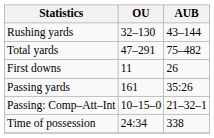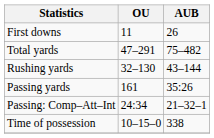rows swapped: (34, 68) <-> (40, 32)
(141, 105) 10–15–0 -> (134, 105) 24:34
(134, 123) 24:34 -> (141, 123) 10–15–0
